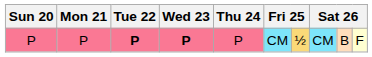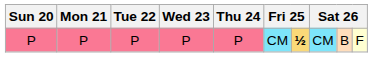(135, 40) bold -> (135, 40) normal
(186, 40) bold -> (186, 40) normal
(300, 40) normal -> (300, 40) bold
